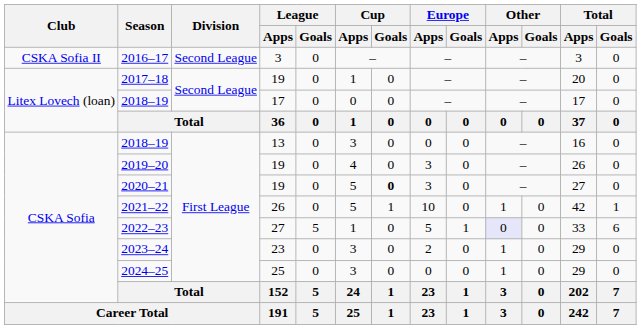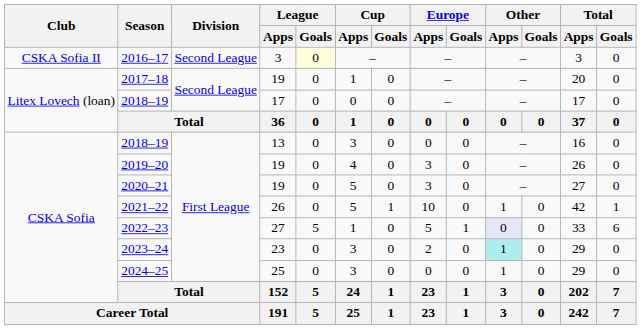(316, 57) no background -> (316, 57) lightyellow background
(391, 185) bold -> (391, 185) normal
(503, 249) no background -> (503, 249) paleturquoise background
